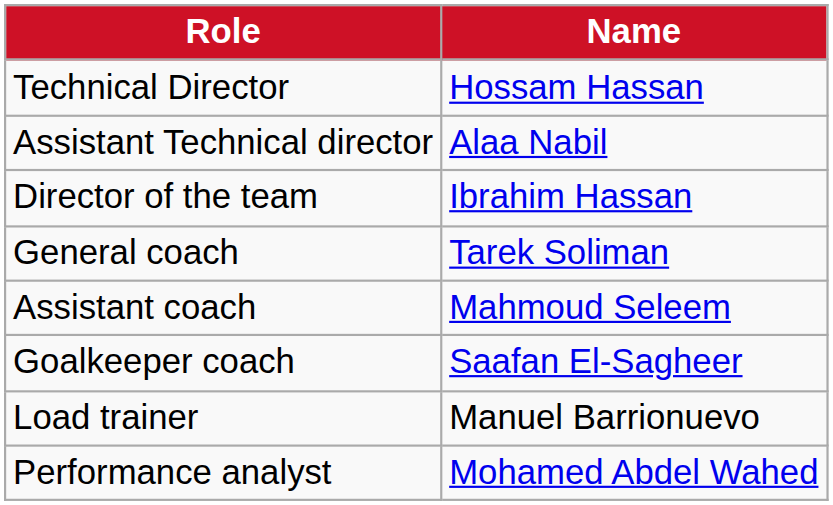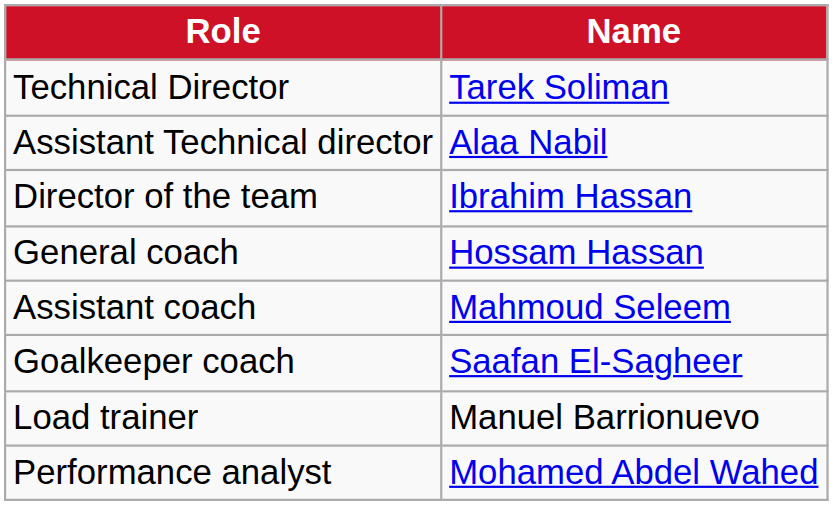(577, 87) Hossam Hassan -> (559, 87) Tarek Soliman
(559, 252) Tarek Soliman -> (577, 252) Hossam Hassan
